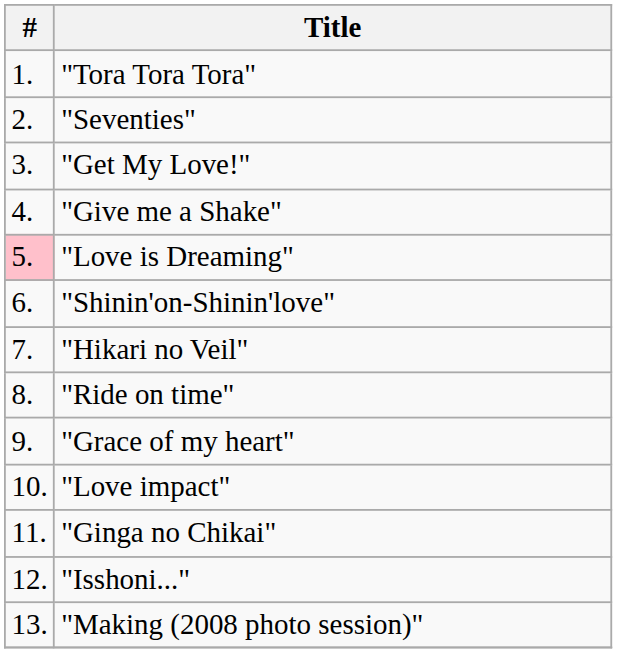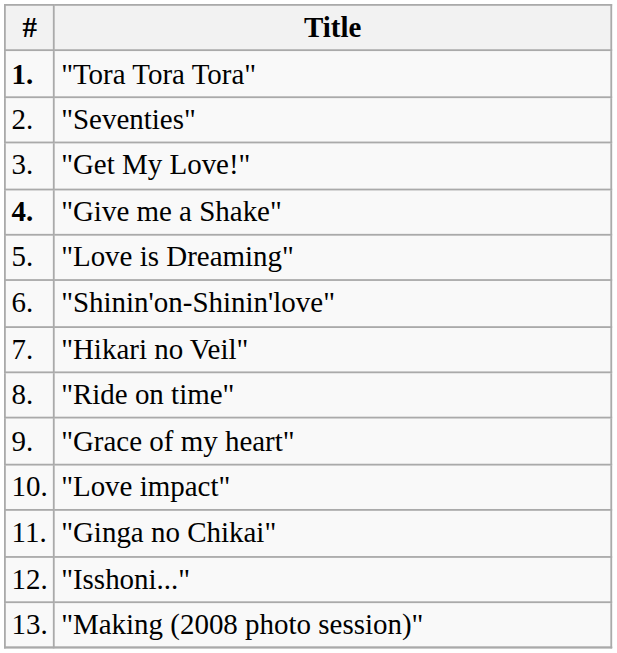(22, 73) normal -> (22, 73) bold
(22, 211) normal -> (22, 211) bold
(22, 257) pink background -> (22, 257) no background
